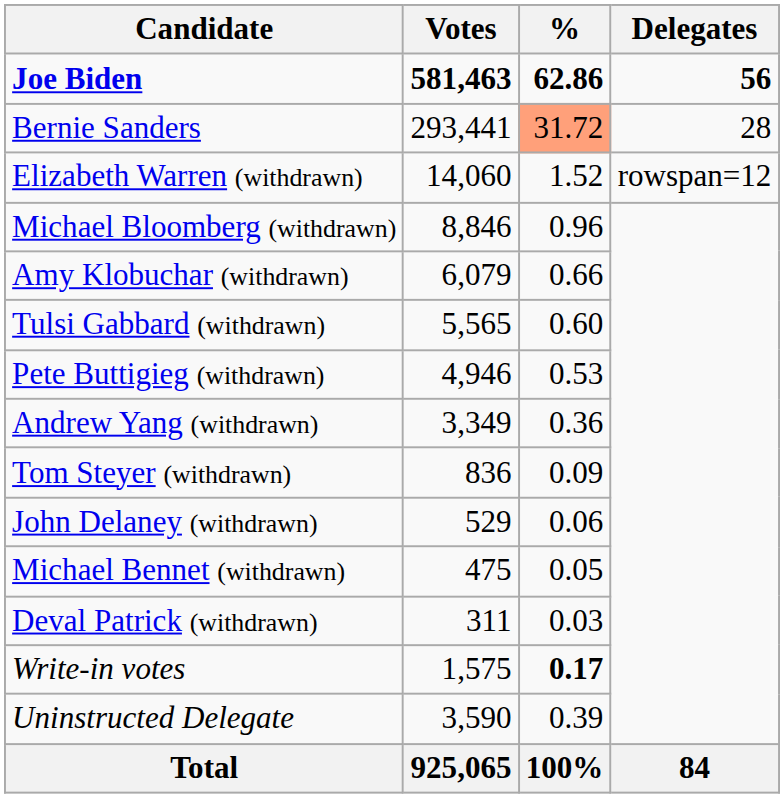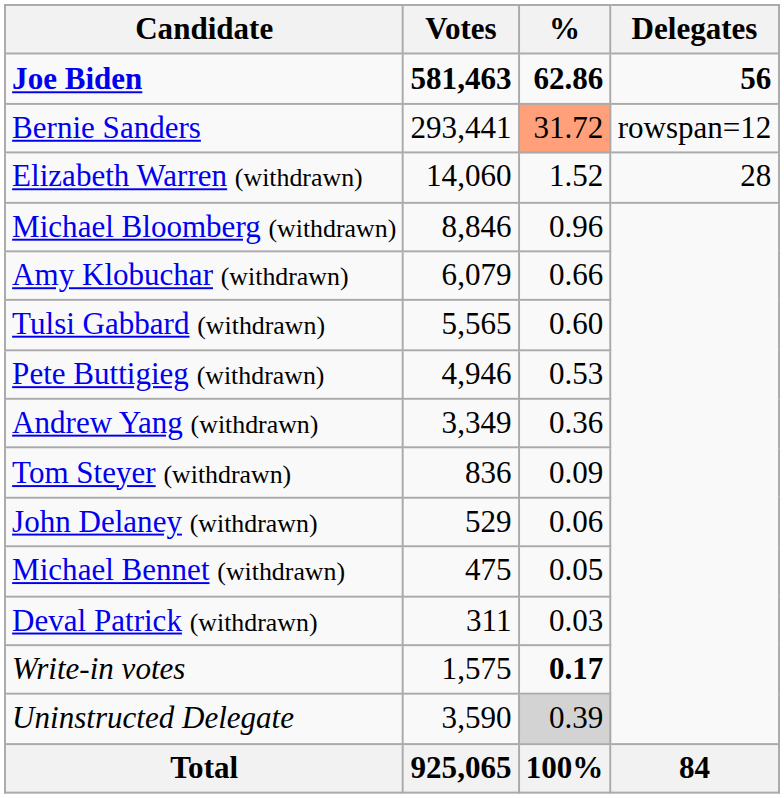(756, 127) 28 -> (695, 127) rowspan=12
(695, 176) rowspan=12 -> (756, 176) 28
(576, 718) no background -> (576, 718) lightgrey background
